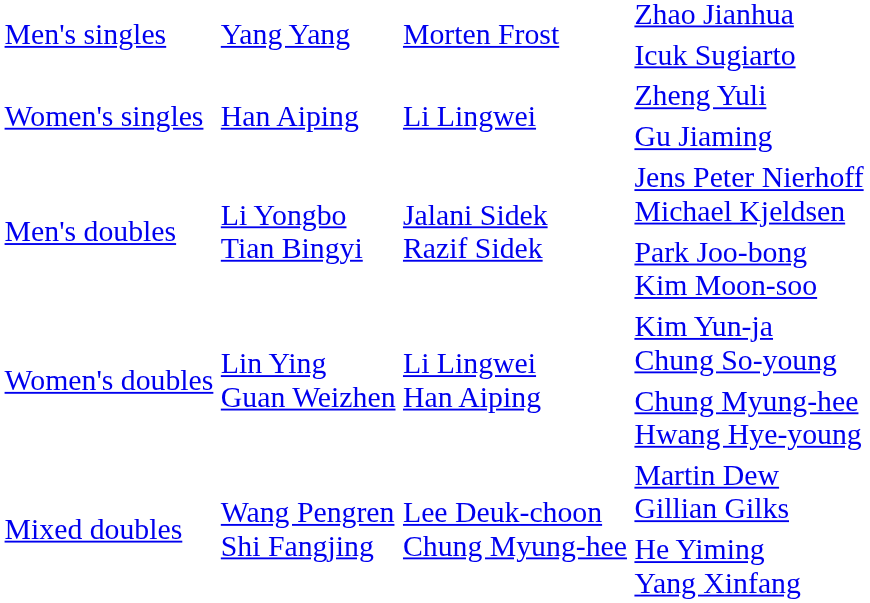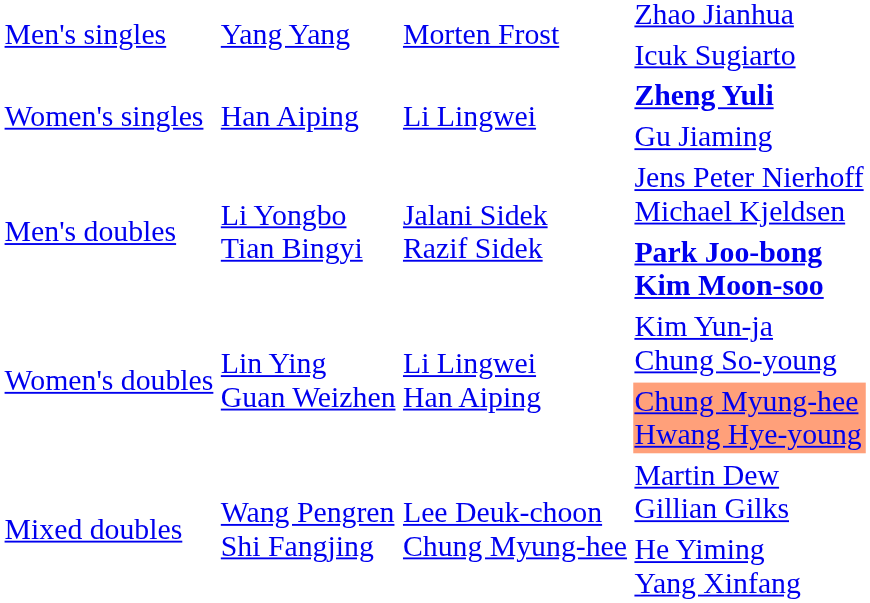(700, 95) normal -> (704, 95) bold
(726, 268) normal -> (729, 268) bold
(748, 417) no background -> (748, 417) lightsalmon background
